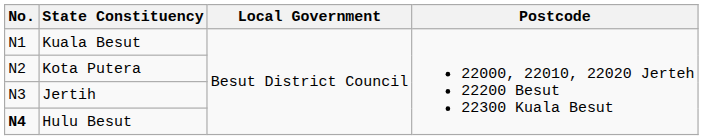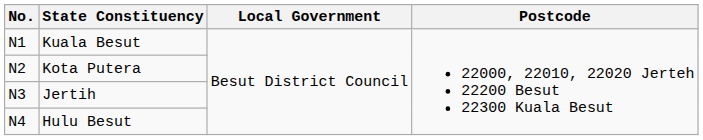(17, 122) bold -> (17, 122) normal
